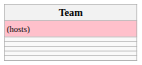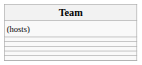(18, 29) pink background -> (18, 29) no background
